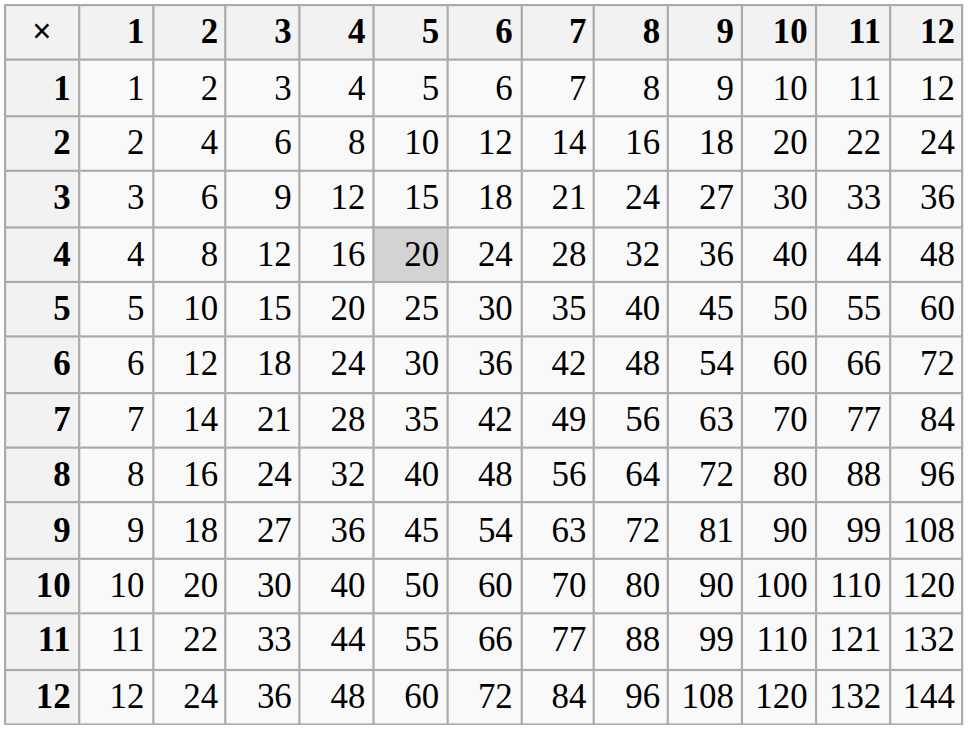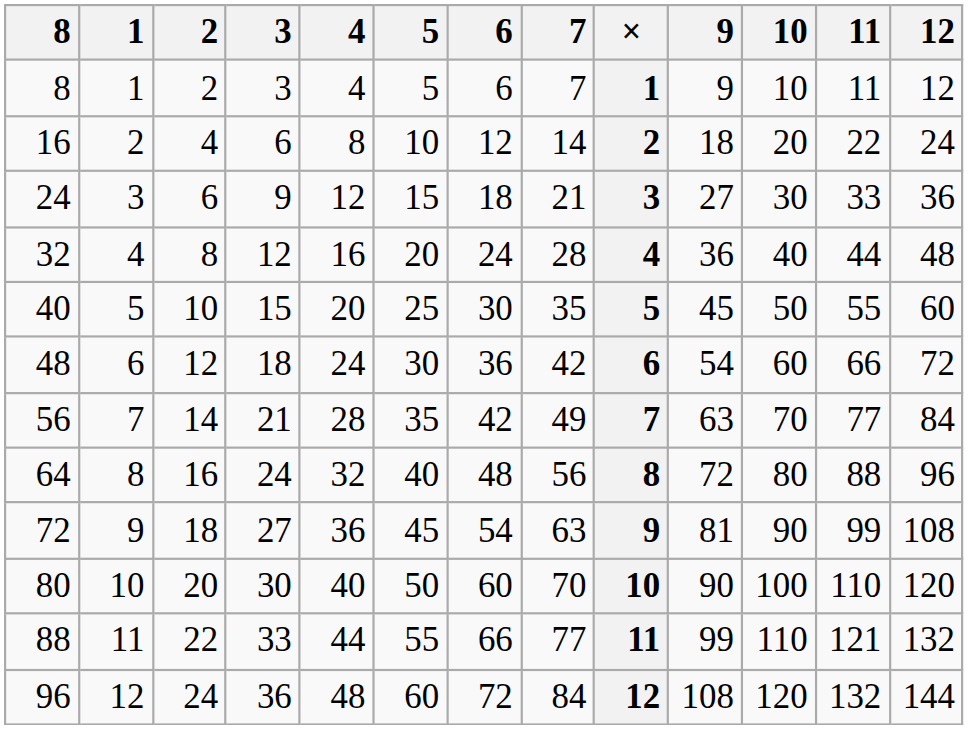columns swapped: (42, 32) <-> (651, 32)
(422, 253) lightgrey background -> (422, 253) no background
